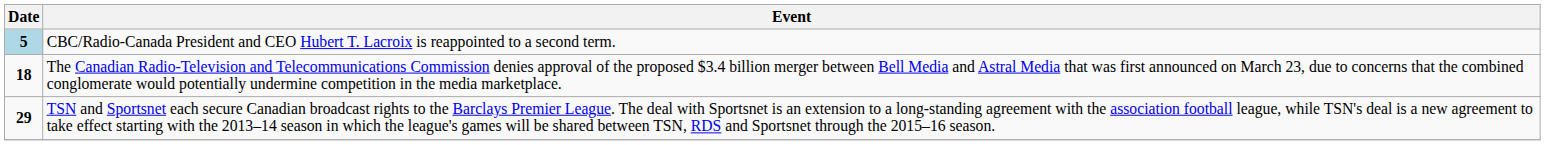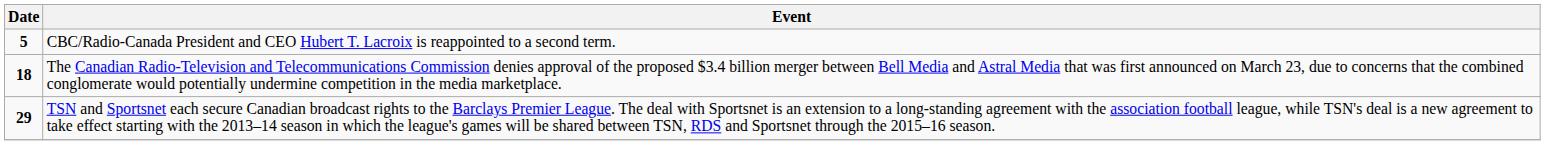(24, 41) lightblue background -> (24, 41) no background
